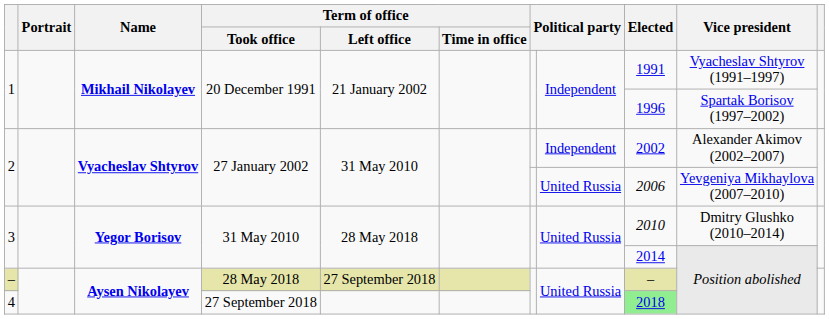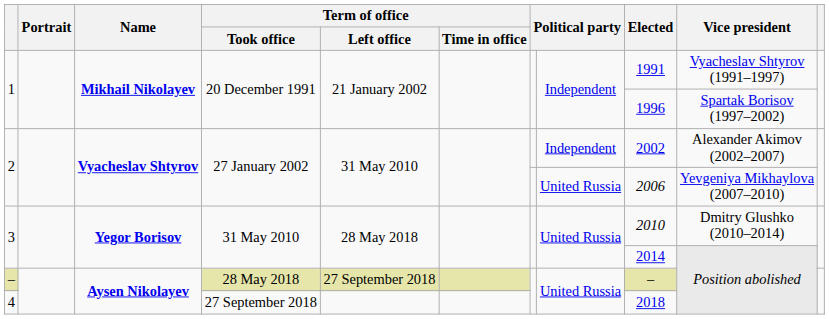(651, 302) lightgreen background -> (651, 302) no background
